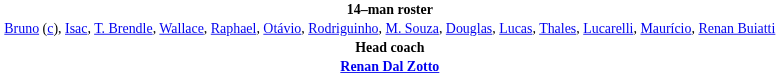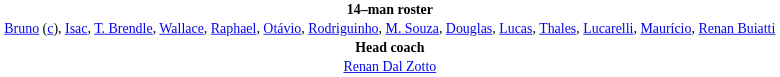(390, 66) bold -> (390, 66) normal
